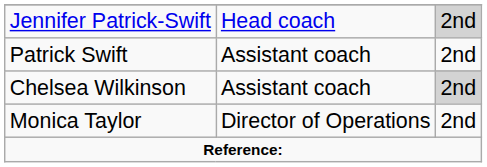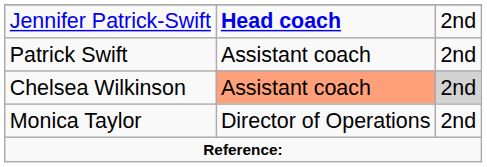(278, 21) normal -> (281, 21) bold
(458, 21) lightgrey background -> (458, 21) no background
(296, 87) no background -> (296, 87) lightsalmon background
